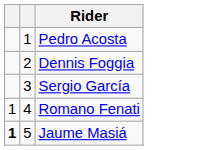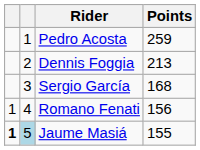+ column: (170, 16)
(27, 133) no background -> (27, 133) lightblue background
